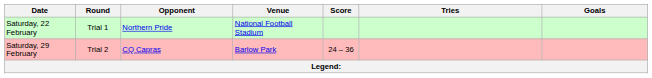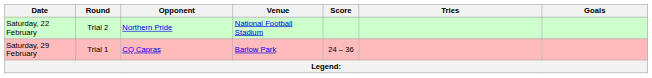(98, 28) Trial 1 -> (98, 28) Trial 2
(98, 49) Trial 2 -> (98, 49) Trial 1
